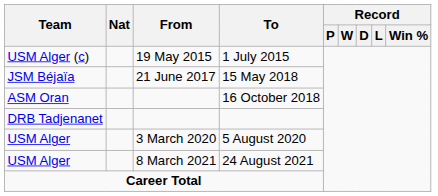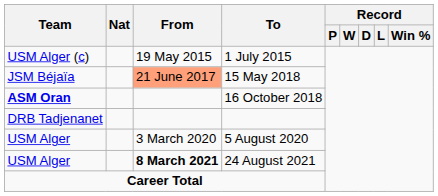(176, 77) no background -> (176, 77) lightsalmon background
(38, 98) normal -> (39, 98) bold
(176, 160) normal -> (177, 160) bold
